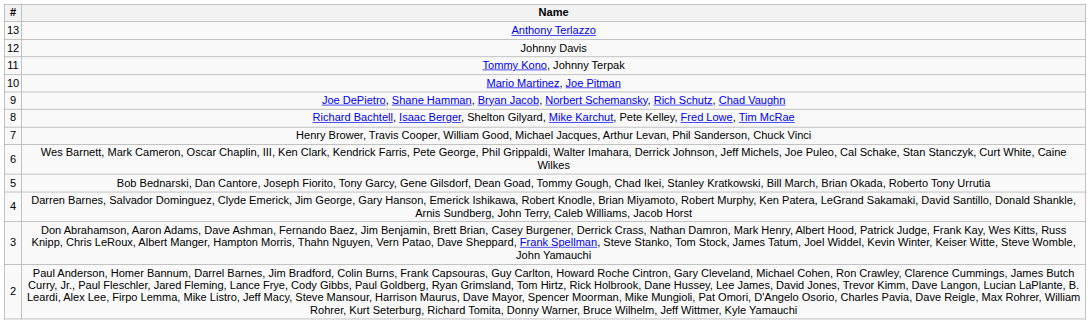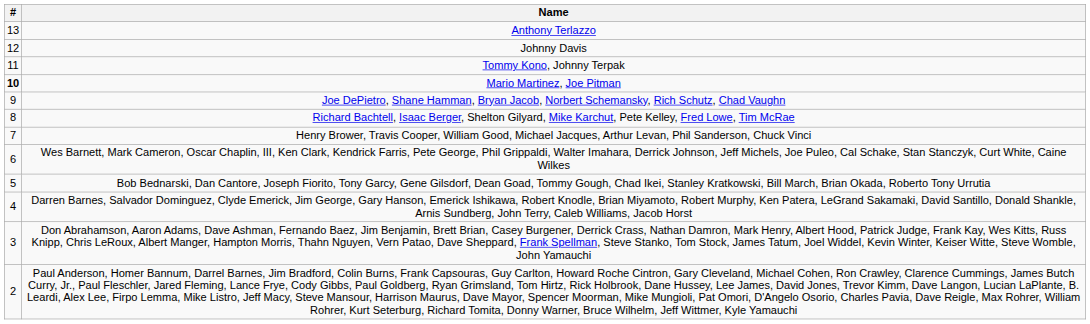(13, 83) normal -> (13, 83) bold
